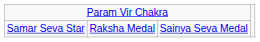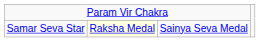(122, 28) no background -> (122, 28) lightyellow background
